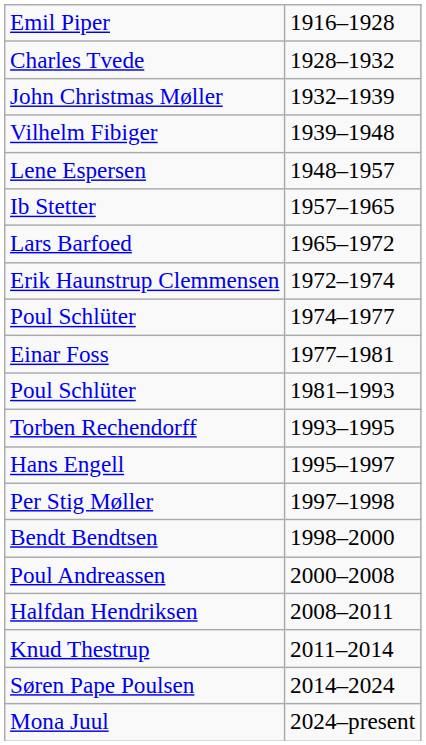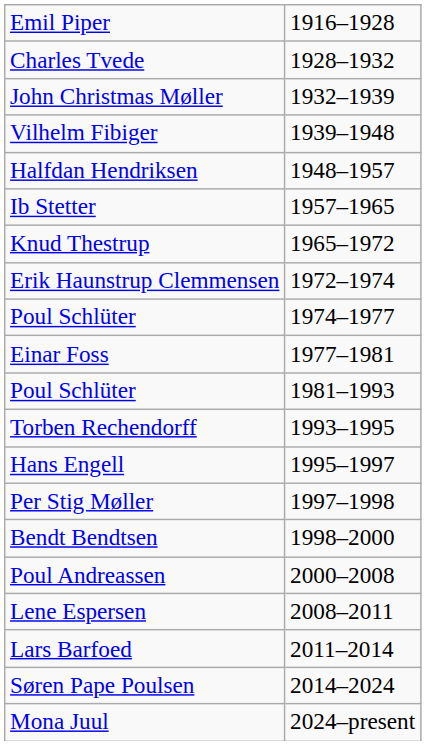(78, 170) Lene Espersen -> (104, 170) Halfdan Hendriksen
(71, 243) Lars Barfoed -> (80, 243) Knud Thestrup
(104, 611) Halfdan Hendriksen -> (78, 611) Lene Espersen
(80, 648) Knud Thestrup -> (71, 648) Lars Barfoed
